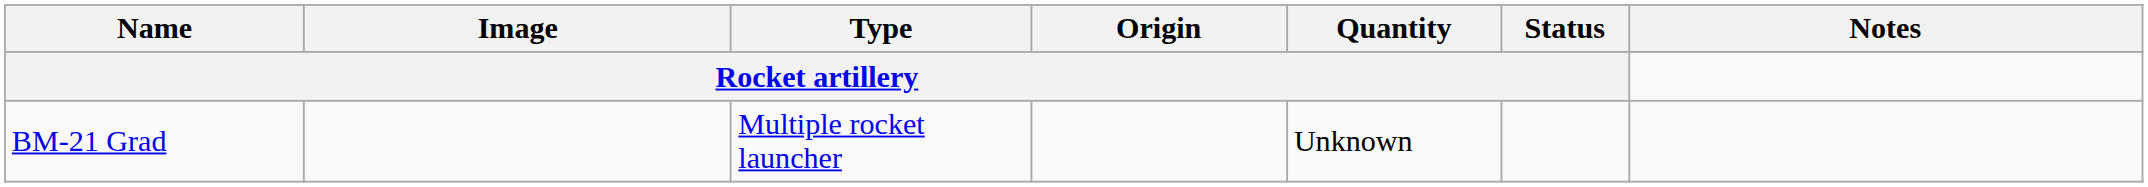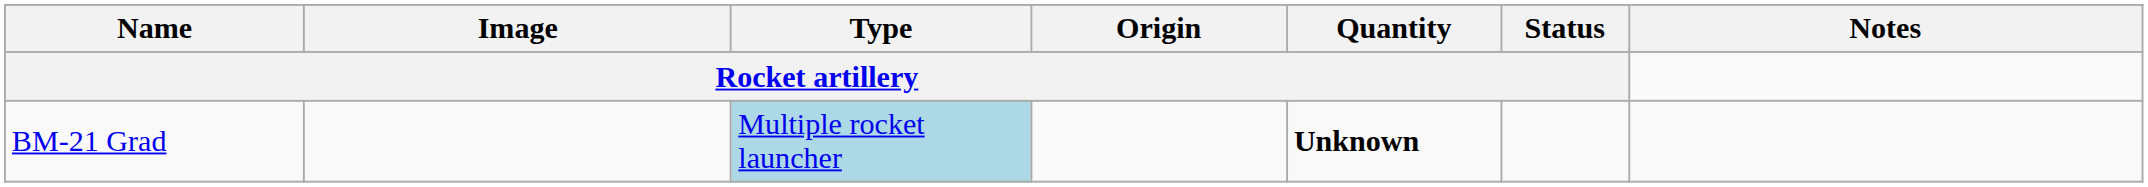(831, 140) no background -> (831, 140) lightblue background
(1353, 140) normal -> (1357, 140) bold
